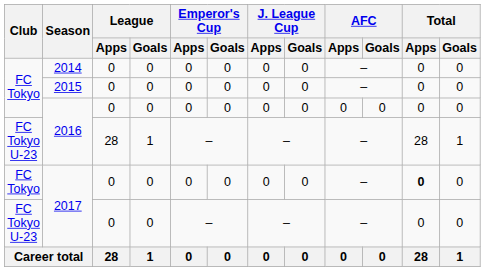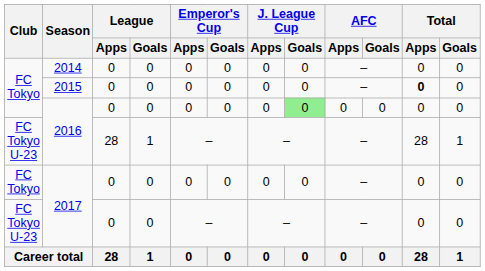(421, 87) normal -> (421, 87) bold
(305, 107) no background -> (305, 107) lightgreen background
(421, 182) bold -> (421, 182) normal
